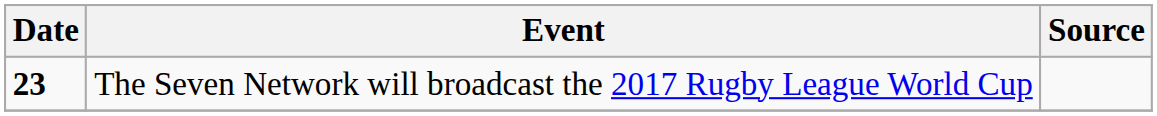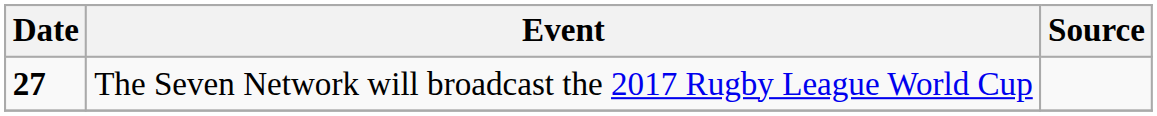(29, 83) 23 -> (29, 83) 27
